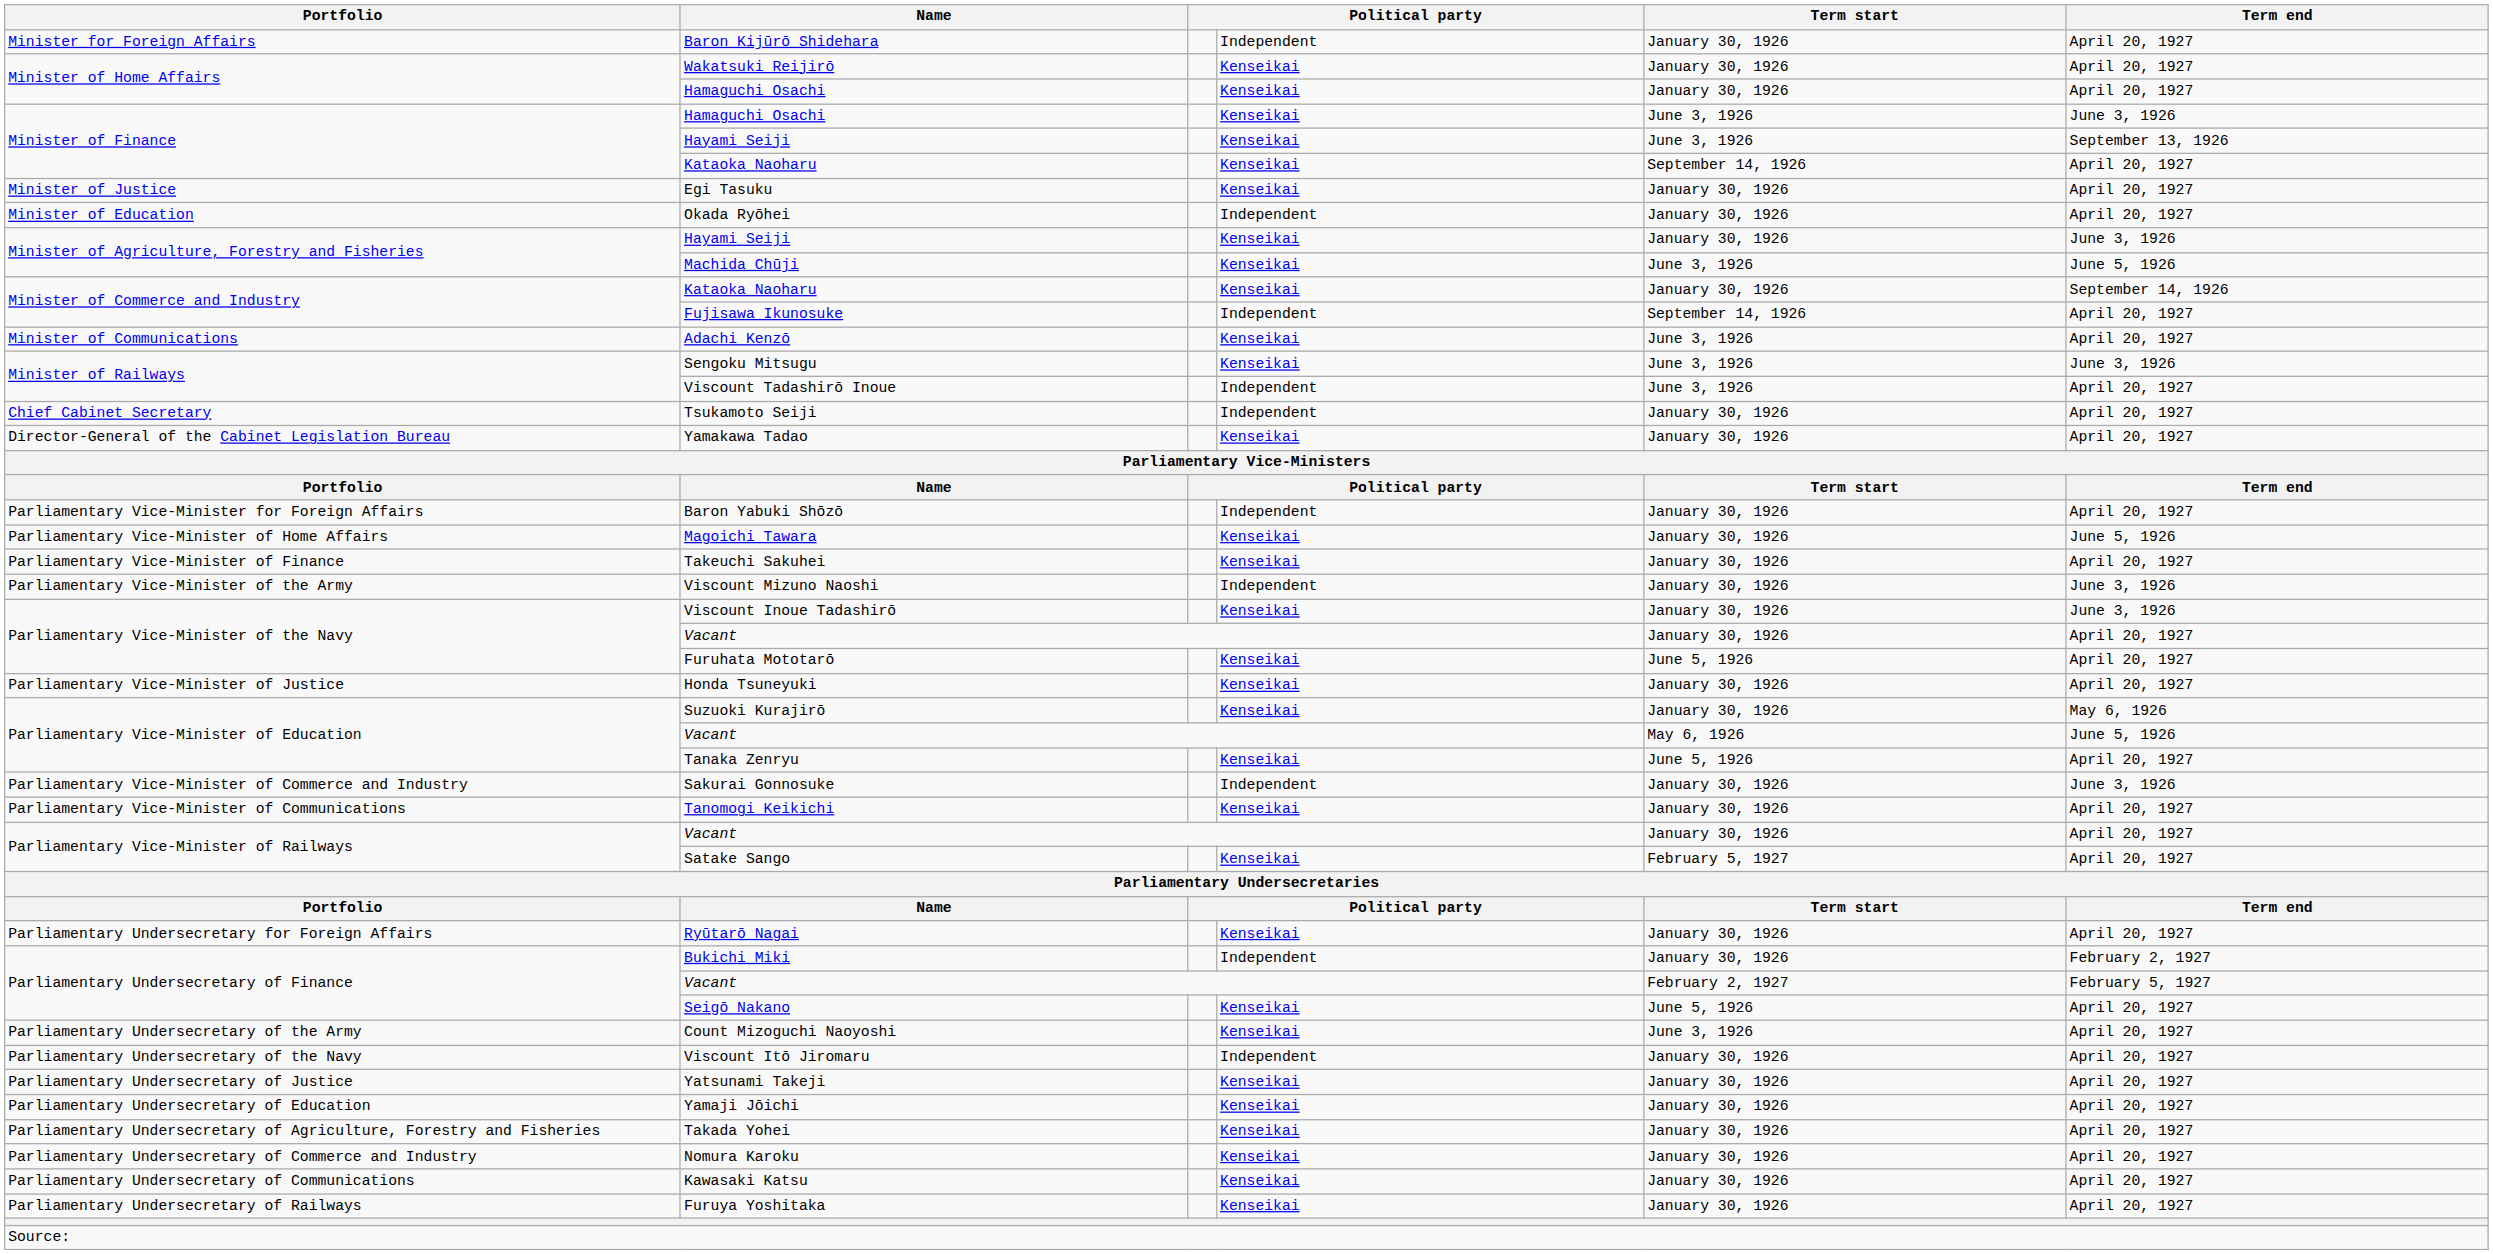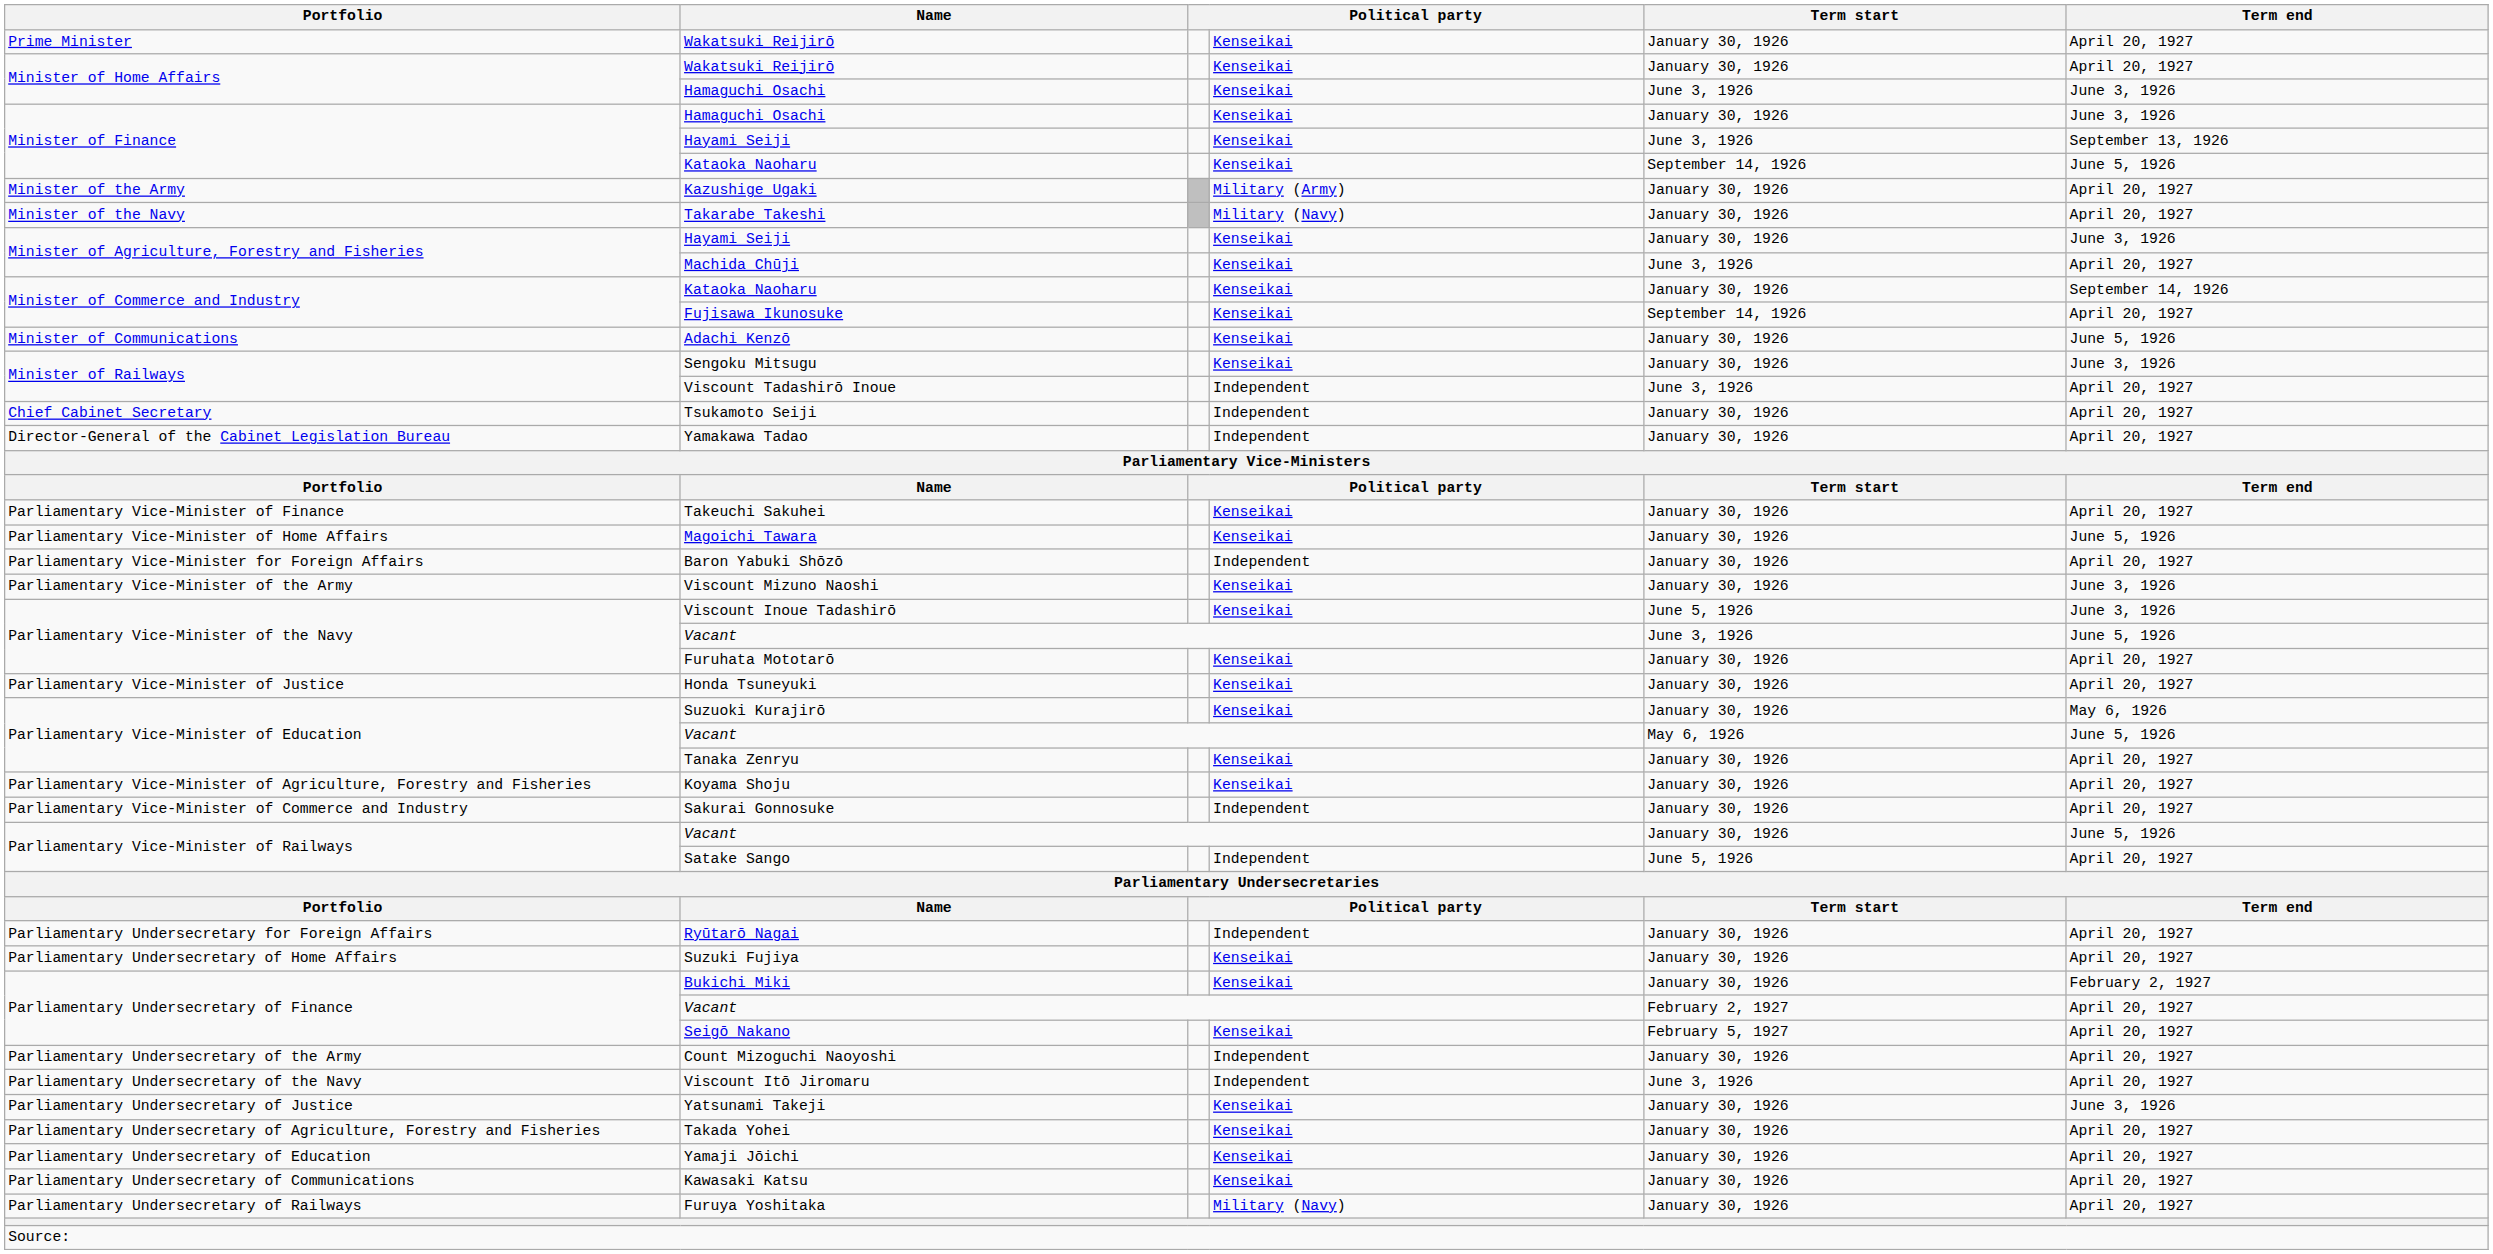+ row: (70, 41)
- row: (132, 41)
(1718, 91) January 30, 1926 -> (1700, 91) June 3, 1926
(2131, 91) April 20, 1927 -> (2123, 91) June 3, 1926
(1700, 116) June 3, 1926 -> (1718, 116) January 30, 1926
(2131, 165) April 20, 1927 -> (2123, 165) June 5, 1926
+ row: (97, 190)
+ row: (97, 215)
- row: (92, 190)
- row: (101, 215)
(2123, 264) June 5, 1926 -> (2131, 264) April 20, 1927
(1269, 314) Independent -> (1253, 314) Kenseikai
(1700, 339) June 3, 1926 -> (1718, 339) January 30, 1926
(2131, 339) April 20, 1927 -> (2123, 339) June 5, 1926
(1700, 363) June 3, 1926 -> (1718, 363) January 30, 1926
(1260, 438) Kenseikai -> (1262, 438) Independent
rows swapped: (216, 512) <-> (176, 562)
(1269, 586) Independent -> (1253, 586) Kenseikai
(1718, 611) January 30, 1926 -> (1700, 611) June 5, 1926
(1718, 636) January 30, 1926 -> (1700, 636) June 3, 1926
(2131, 636) April 20, 1927 -> (2123, 636) June 5, 1926
(1700, 661) June 5, 1926 -> (1718, 661) January 30, 1926
(1700, 760) June 5, 1926 -> (1718, 760) January 30, 1926
+ row: (300, 784)
(2123, 784) June 3, 1926 -> (2131, 809) April 20, 1927
- row: (207, 809)
(2131, 834) April 20, 1927 -> (2123, 834) June 5, 1926
(1260, 859) Kenseikai -> (1262, 859) Independent
(1718, 859) February 5, 1927 -> (1700, 859) June 5, 1926
(1260, 933) Kenseikai -> (1262, 933) Independent
+ row: (203, 958)
(1269, 958) Independent -> (1253, 983) Kenseikai
(2140, 983) February 5, 1927 -> (2131, 1007) April 20, 1927
(1700, 1007) June 5, 1926 -> (1718, 1032) February 5, 1927
(1260, 1032) Kenseikai -> (1262, 1057) Independent
(1700, 1032) June 3, 1926 -> (1718, 1057) January 30, 1926
(1718, 1057) January 30, 1926 -> (1700, 1082) June 3, 1926
(2131, 1082) April 20, 1927 -> (2123, 1106) June 3, 1926
rows swapped: (189, 1106) <-> (304, 1131)
- row: (242, 1156)
(1260, 1206) Kenseikai -> (1279, 1206) Military (Navy)
